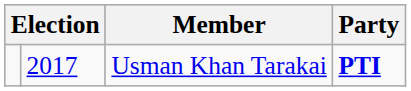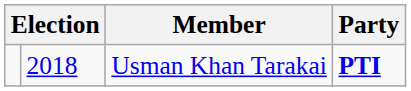(52, 65) 2017 -> (52, 65) 2018
